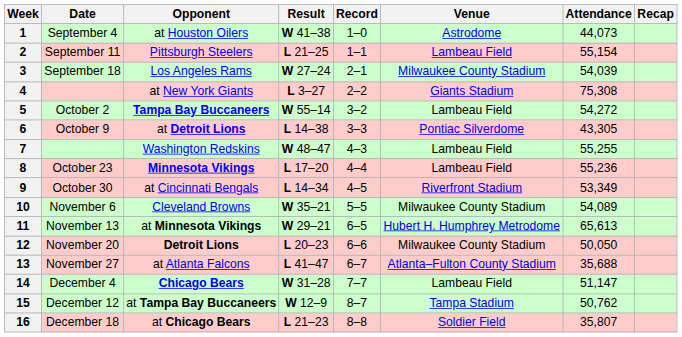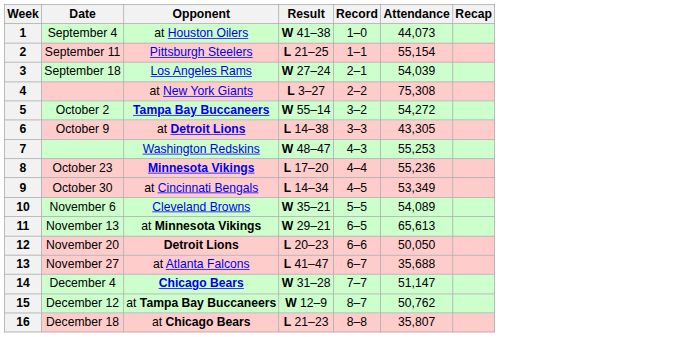- column: (472, 14)
(599, 149) 55,255 -> (417, 149) 55,253
